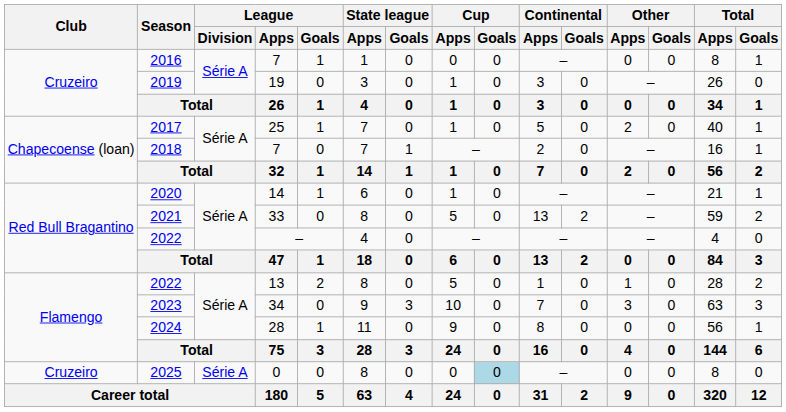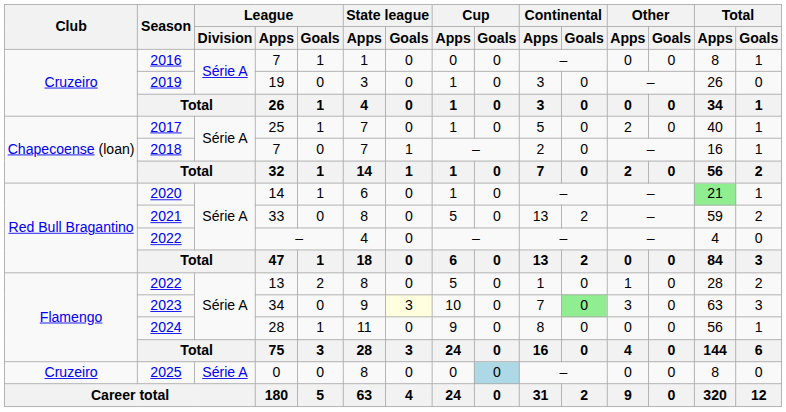(715, 194) no background -> (715, 194) lightgreen background
(409, 305) no background -> (409, 305) lightyellow background
(584, 305) no background -> (584, 305) lightgreen background
